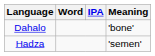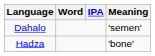(121, 28) 'bone' -> (125, 28) 'semen'
(125, 43) 'semen' -> (121, 43) 'bone'
